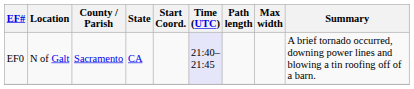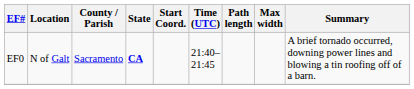(135, 58) normal -> (135, 58) bold
(205, 58) lavender background -> (205, 58) no background
